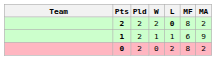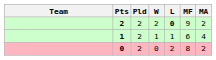(188, 23) 8 -> (188, 23) 9
(204, 36) 9 -> (204, 36) 4
